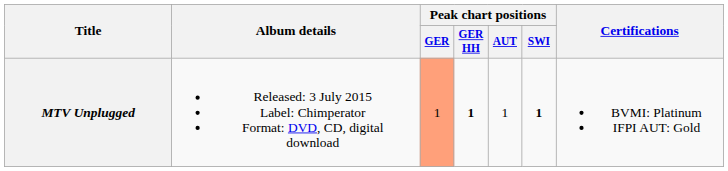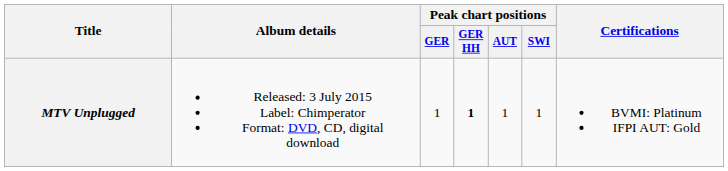(437, 112) lightsalmon background -> (437, 112) no background
(539, 112) bold -> (539, 112) normal
